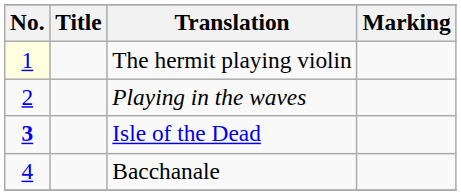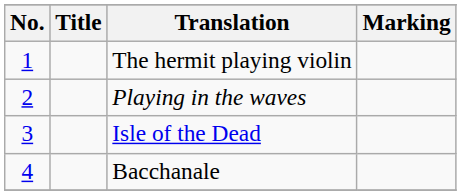(27, 60) lightyellow background -> (27, 60) no background
(27, 134) bold -> (27, 134) normal
